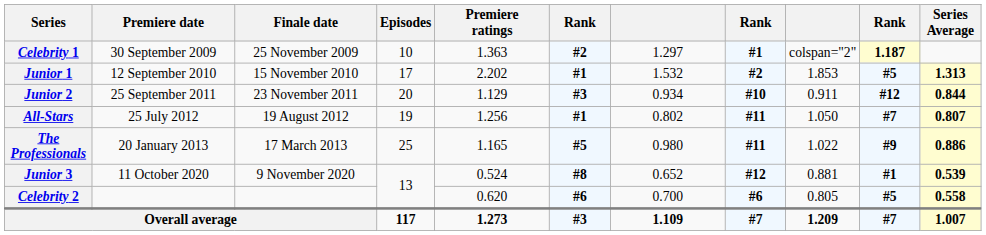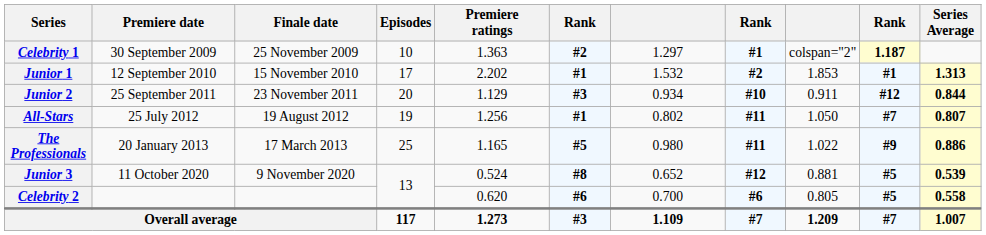(890, 73) #5 -> (890, 73) #1
(890, 175) #1 -> (890, 175) #5
